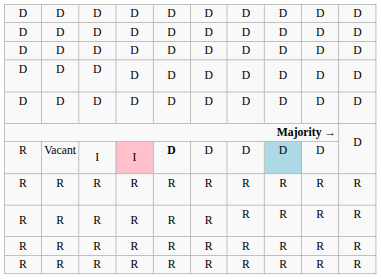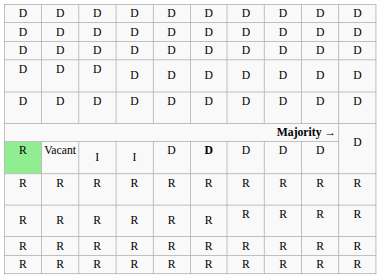(23, 151) no background -> (23, 151) lightgreen background
(134, 157) pink background -> (134, 157) no background
(172, 151) bold -> (172, 151) normal
(209, 151) normal -> (209, 151) bold
(283, 151) lightblue background -> (283, 151) no background
